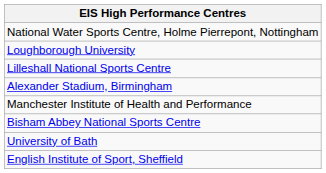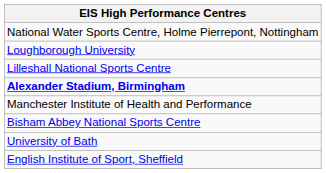(90, 86) normal -> (96, 86) bold
